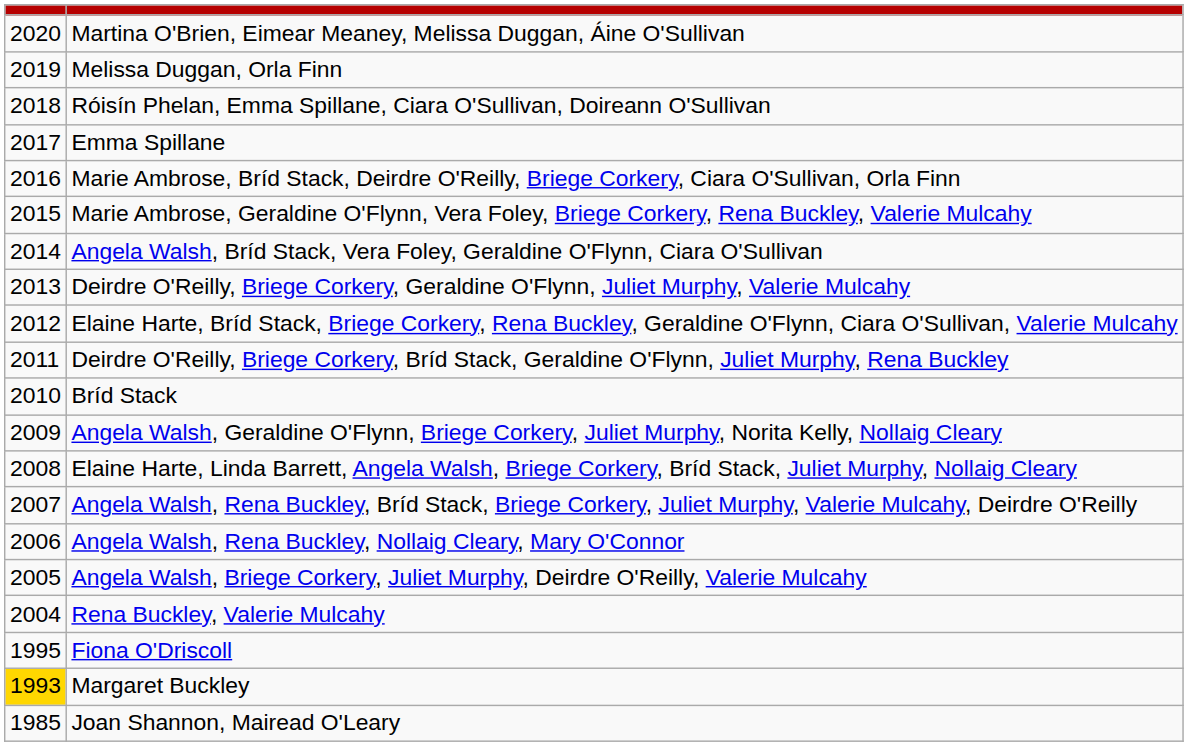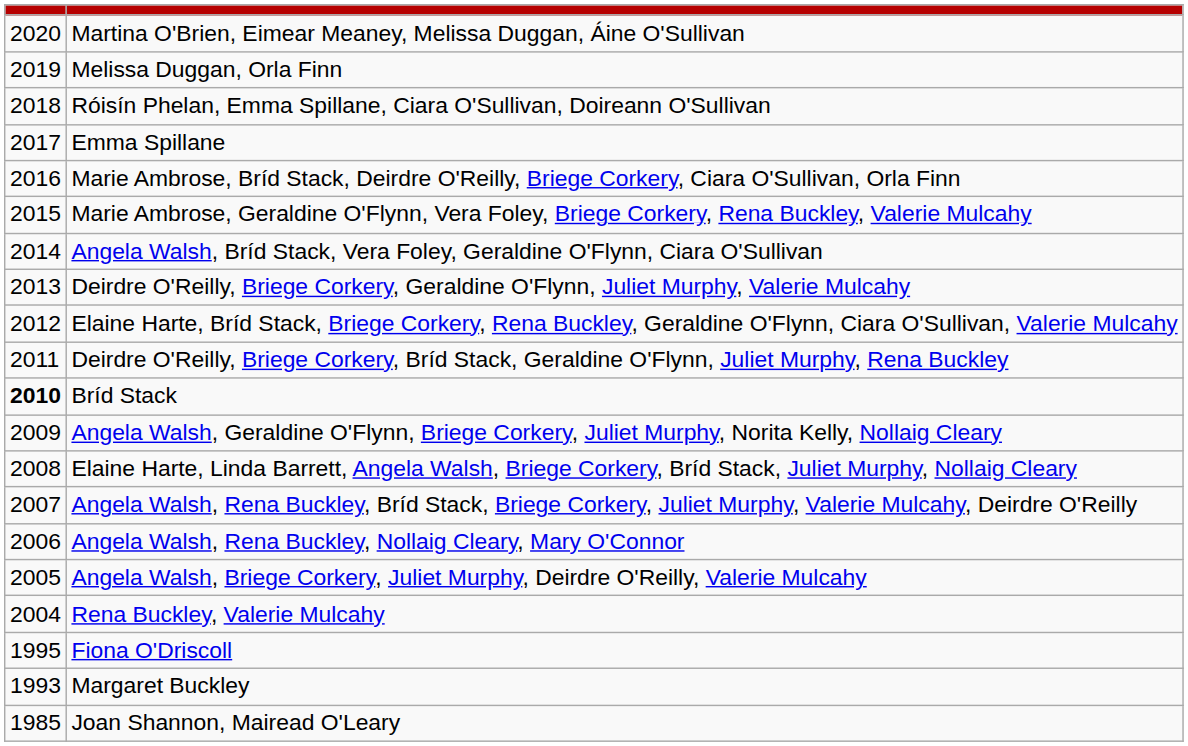(35, 396) normal -> (35, 396) bold
(35, 686) gold background -> (35, 686) no background
